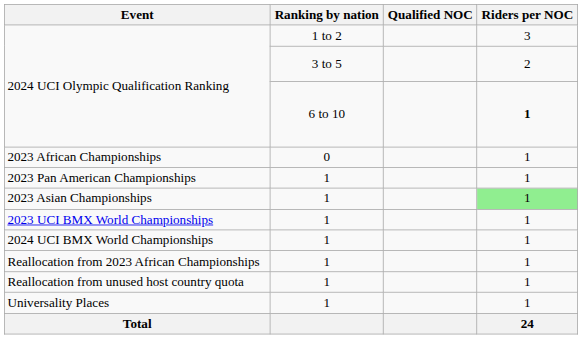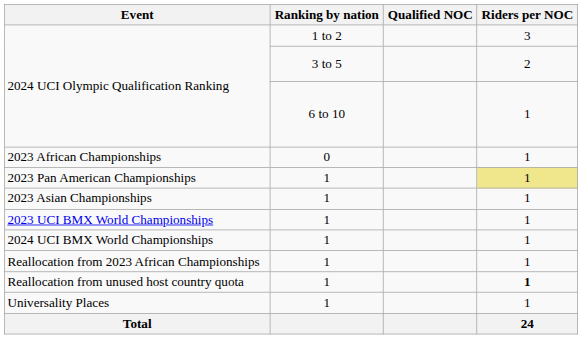(527, 114) bold -> (527, 114) normal
(527, 177) no background -> (527, 177) khaki background
(527, 198) lightgreen background -> (527, 198) no background
(527, 282) normal -> (527, 282) bold
